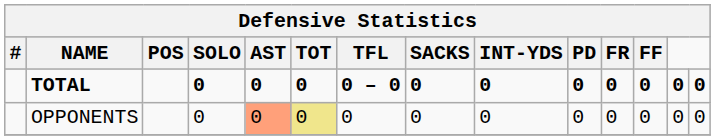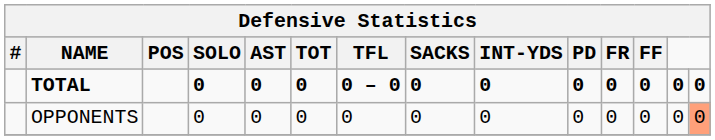(256, 118) lightsalmon background -> (256, 118) no background
(302, 118) khaki background -> (302, 118) no background
(700, 118) no background -> (700, 118) lightsalmon background
